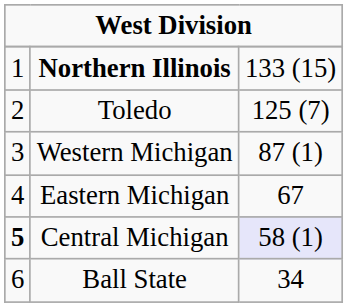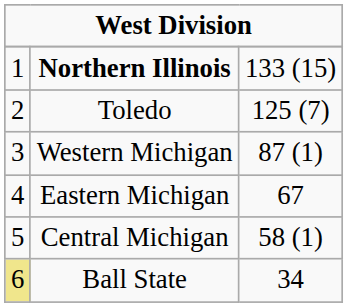(18, 237) bold -> (18, 237) normal
(291, 237) lavender background -> (291, 237) no background
(18, 279) no background -> (18, 279) khaki background
